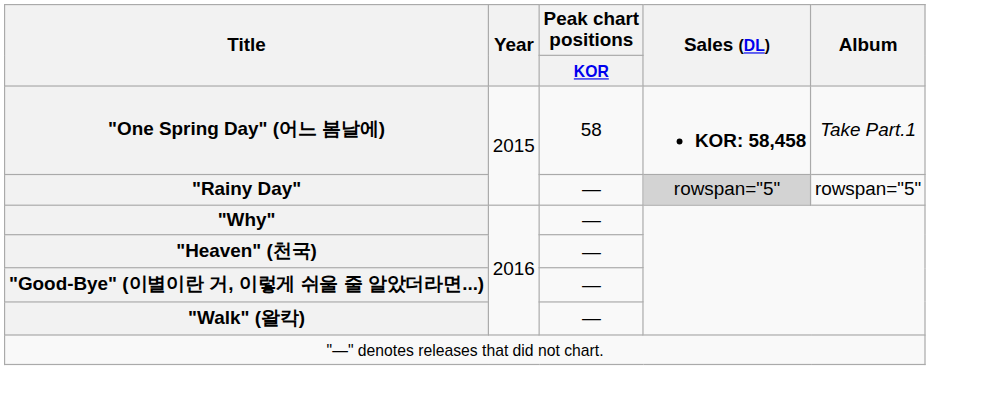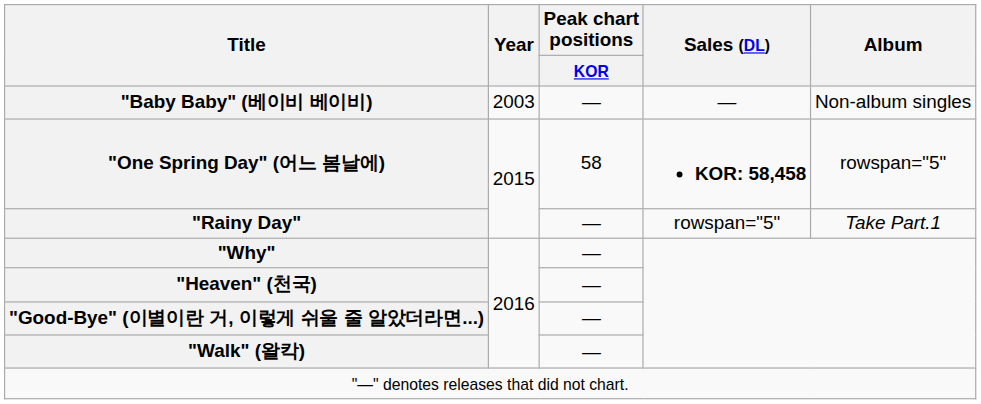+ row: (247, 101)
(868, 130) Take Part.1 -> (893, 163) rowspan="5"
(727, 189) lightgrey background -> (727, 223) no background
(868, 189) rowspan="5" -> (893, 223) Take Part.1
